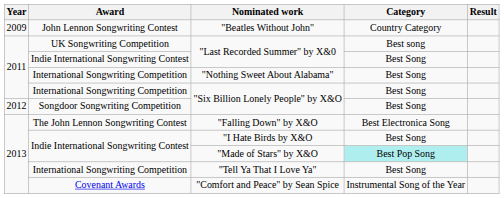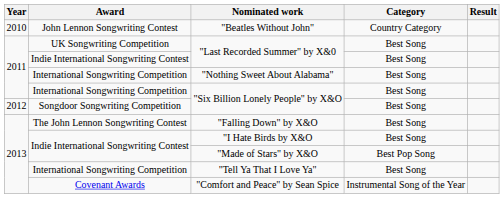(17, 28) 2009 -> (17, 28) 2010
(406, 43) Best song -> (406, 43) Best Song
(406, 122) Best Electronica Song -> (406, 122) Best Song
(406, 153) paleturquoise background -> (406, 153) no background
